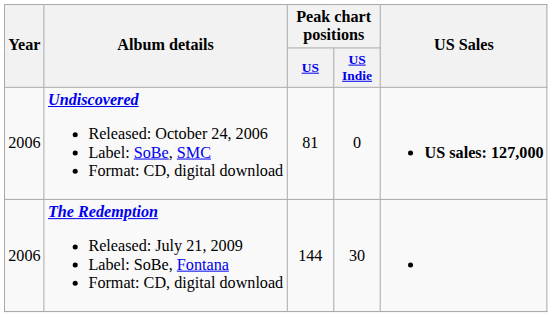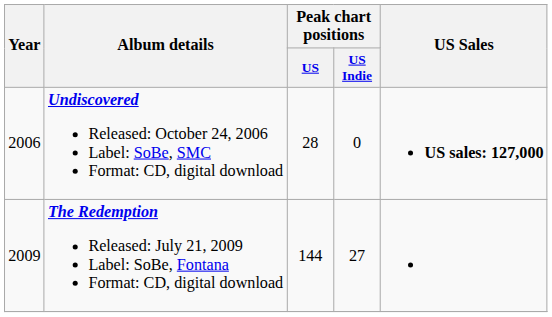(310, 143) 81 -> (310, 143) 28
(24, 255) 2006 -> (24, 255) 2009
(357, 255) 30 -> (357, 255) 27
